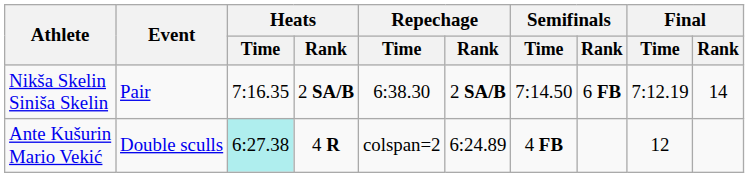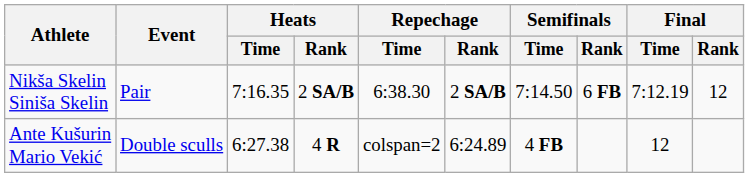(718, 92) 14 -> (718, 92) 12
(261, 145) paleturquoise background -> (261, 145) no background
